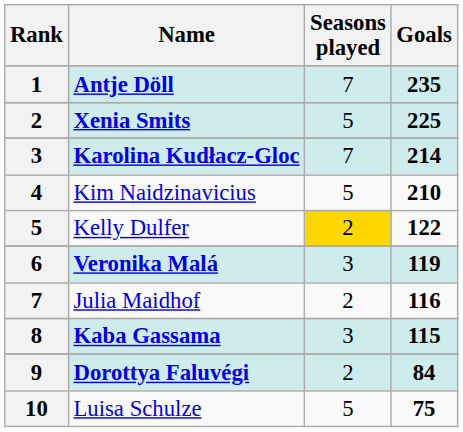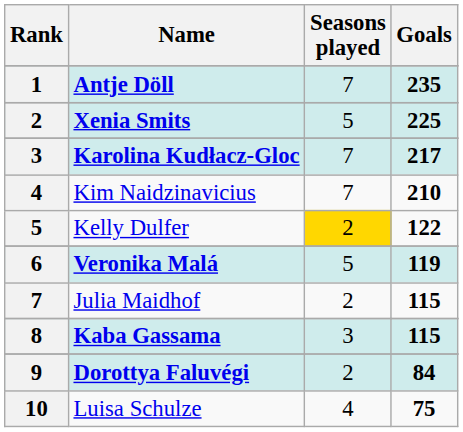(424, 156) 214 -> (424, 156) 217
(348, 192) 5 -> (348, 192) 7
(348, 264) 3 -> (348, 264) 5
(424, 300) 116 -> (424, 300) 115
(348, 408) 5 -> (348, 408) 4
